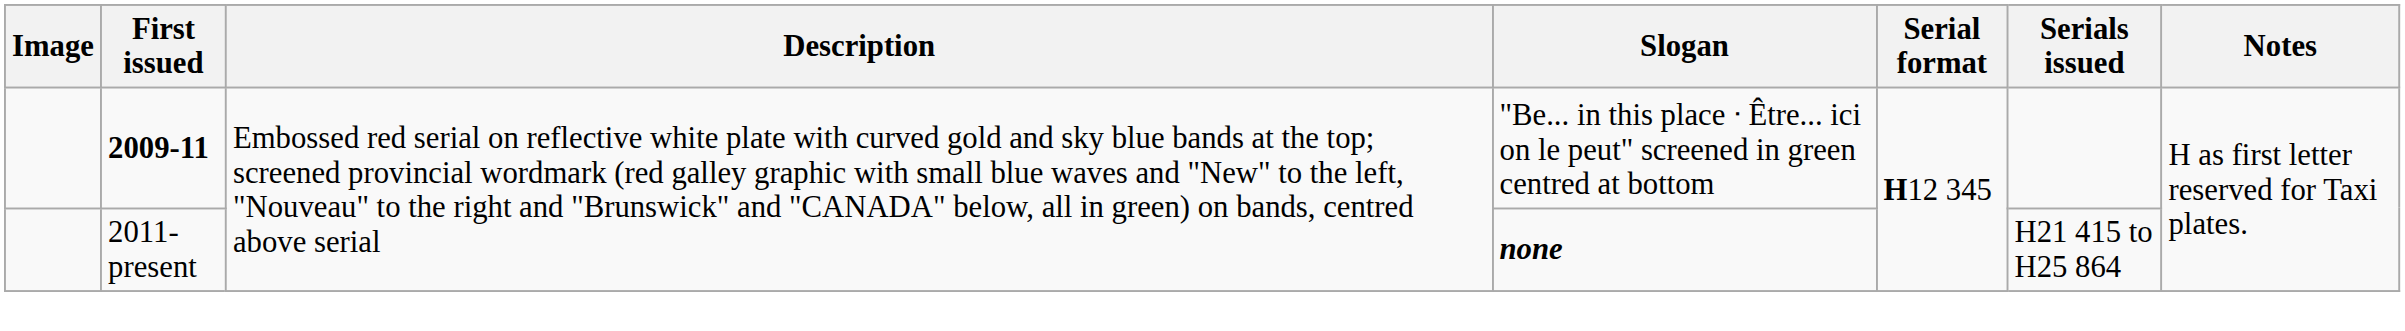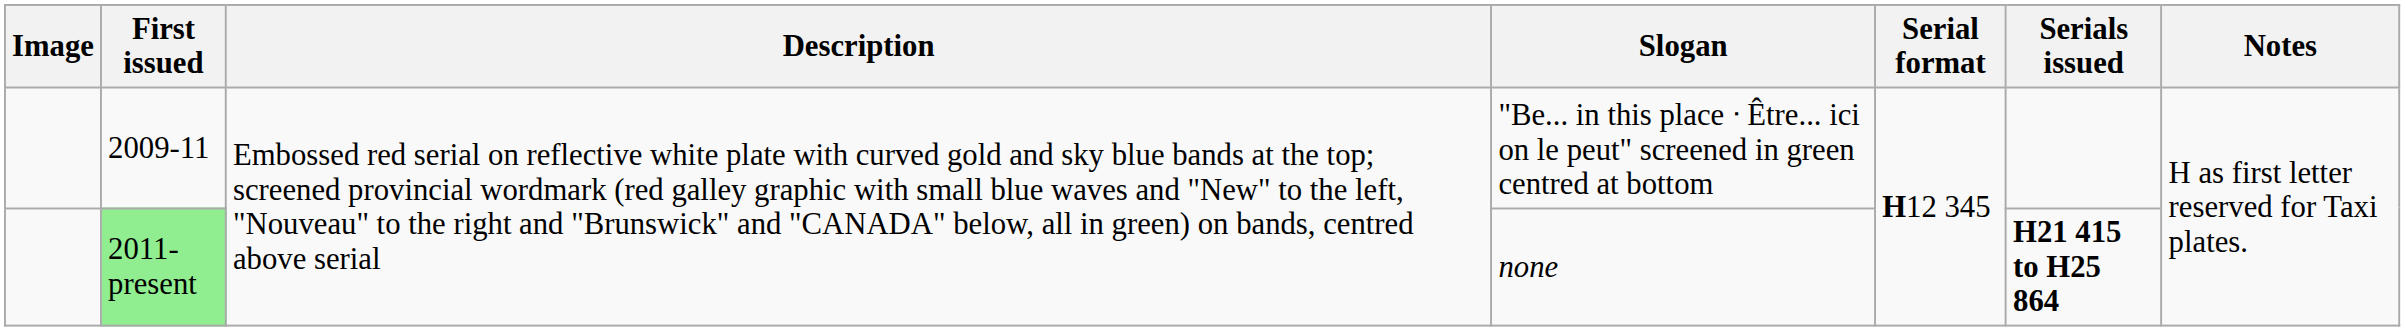(158, 147) bold -> (159, 147) normal
(152, 249) no background -> (152, 266) lightgreen background
(1531, 249) bold -> (1528, 266) normal
(2084, 249) normal -> (2067, 266) bold
